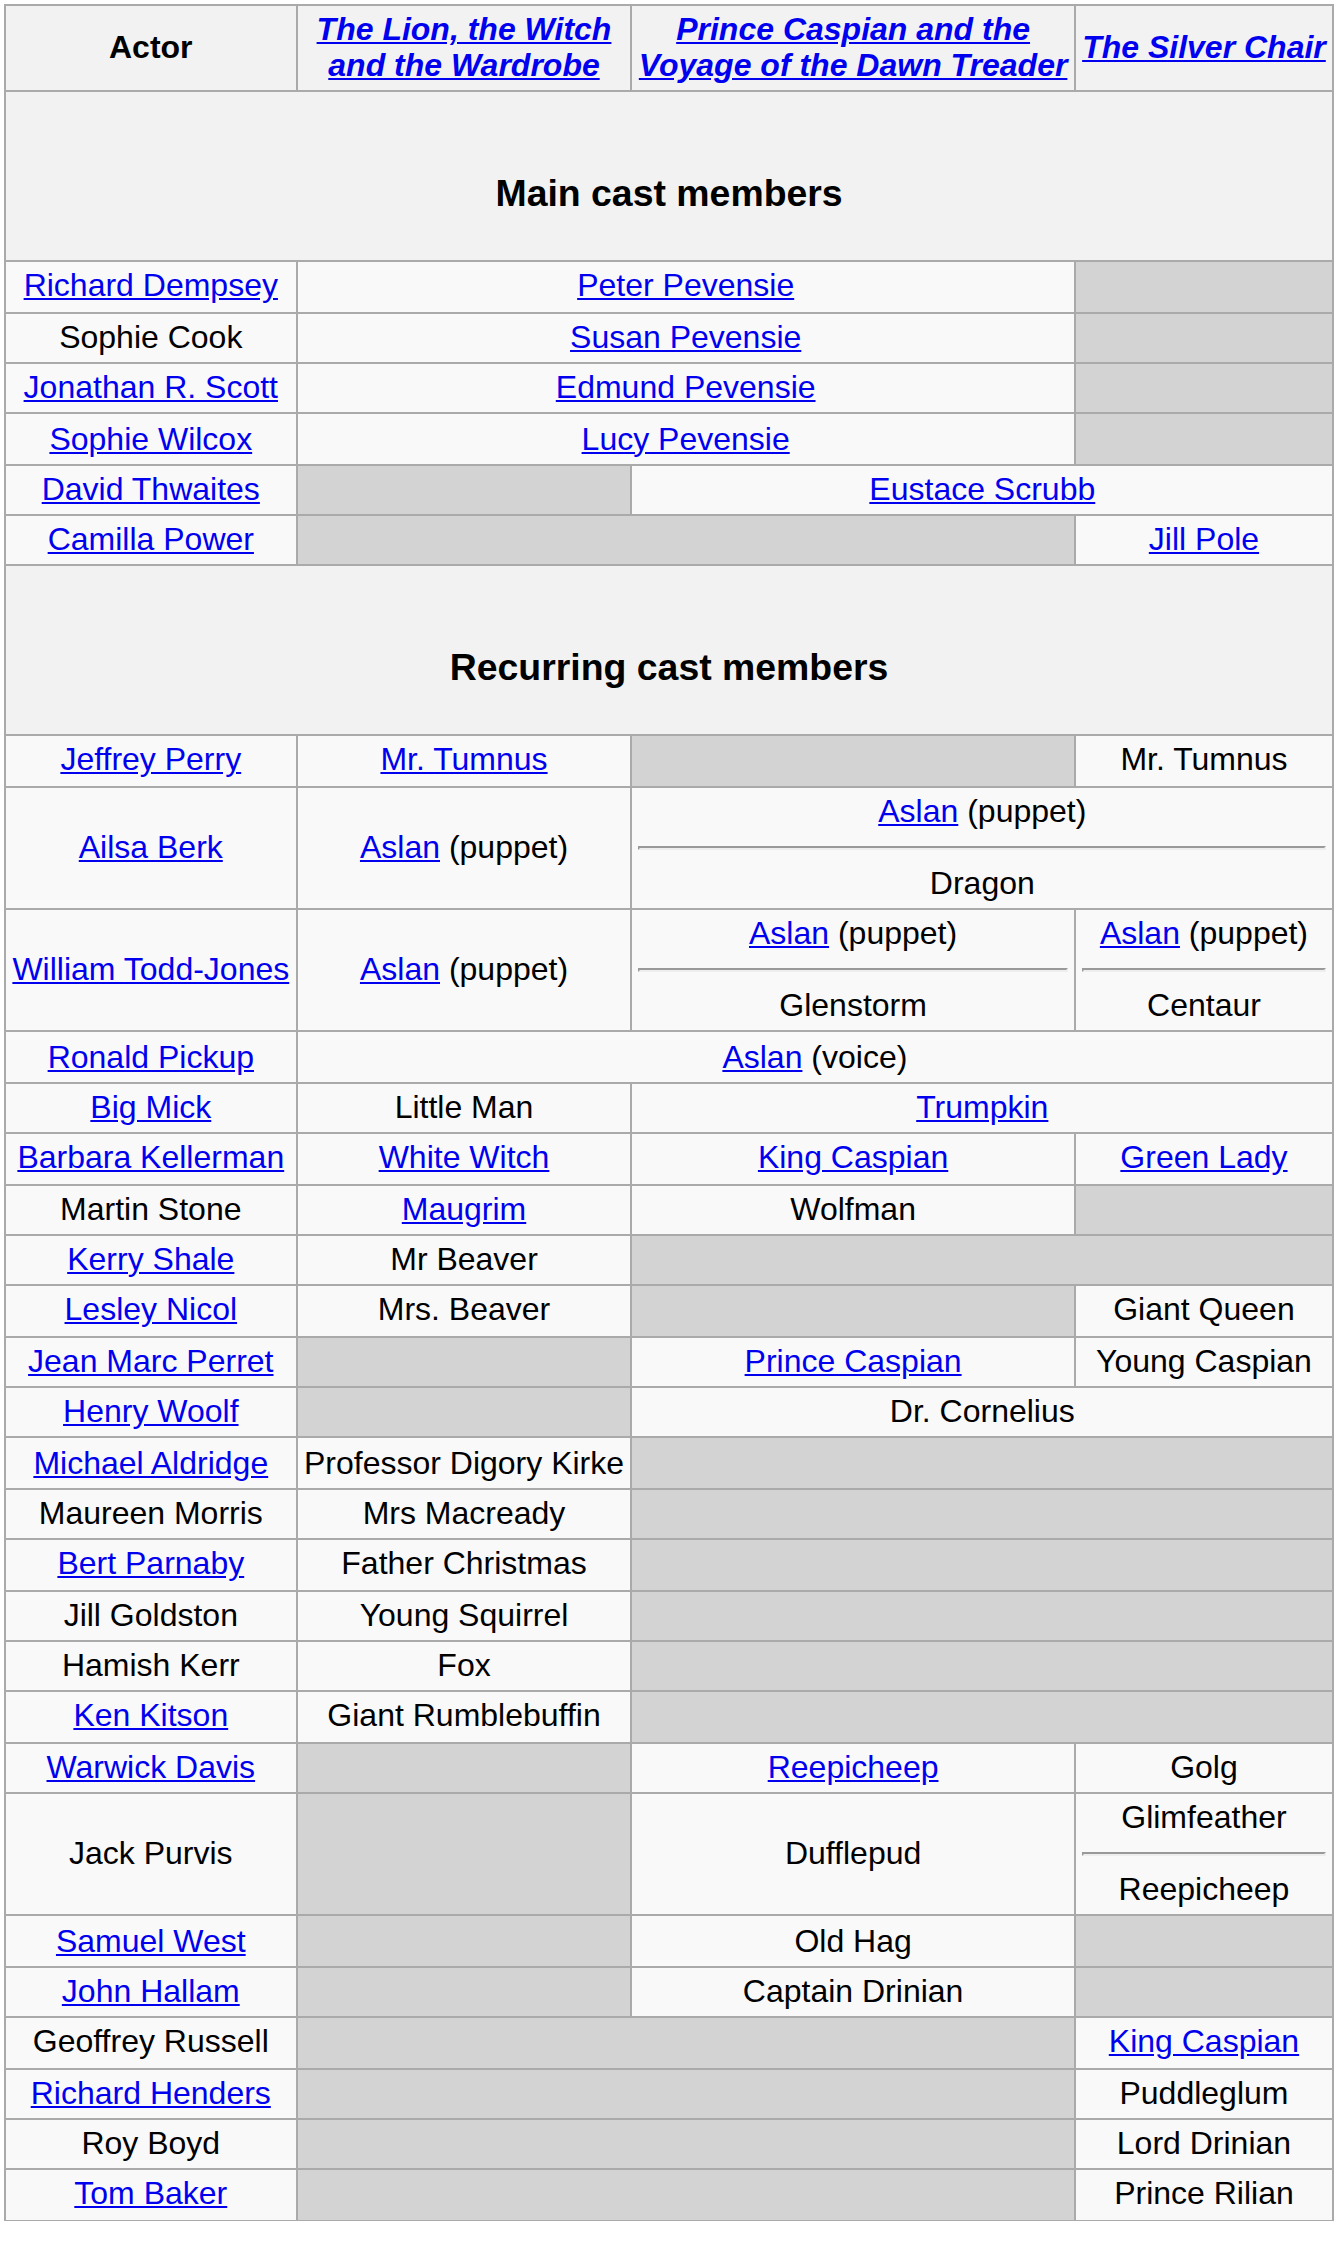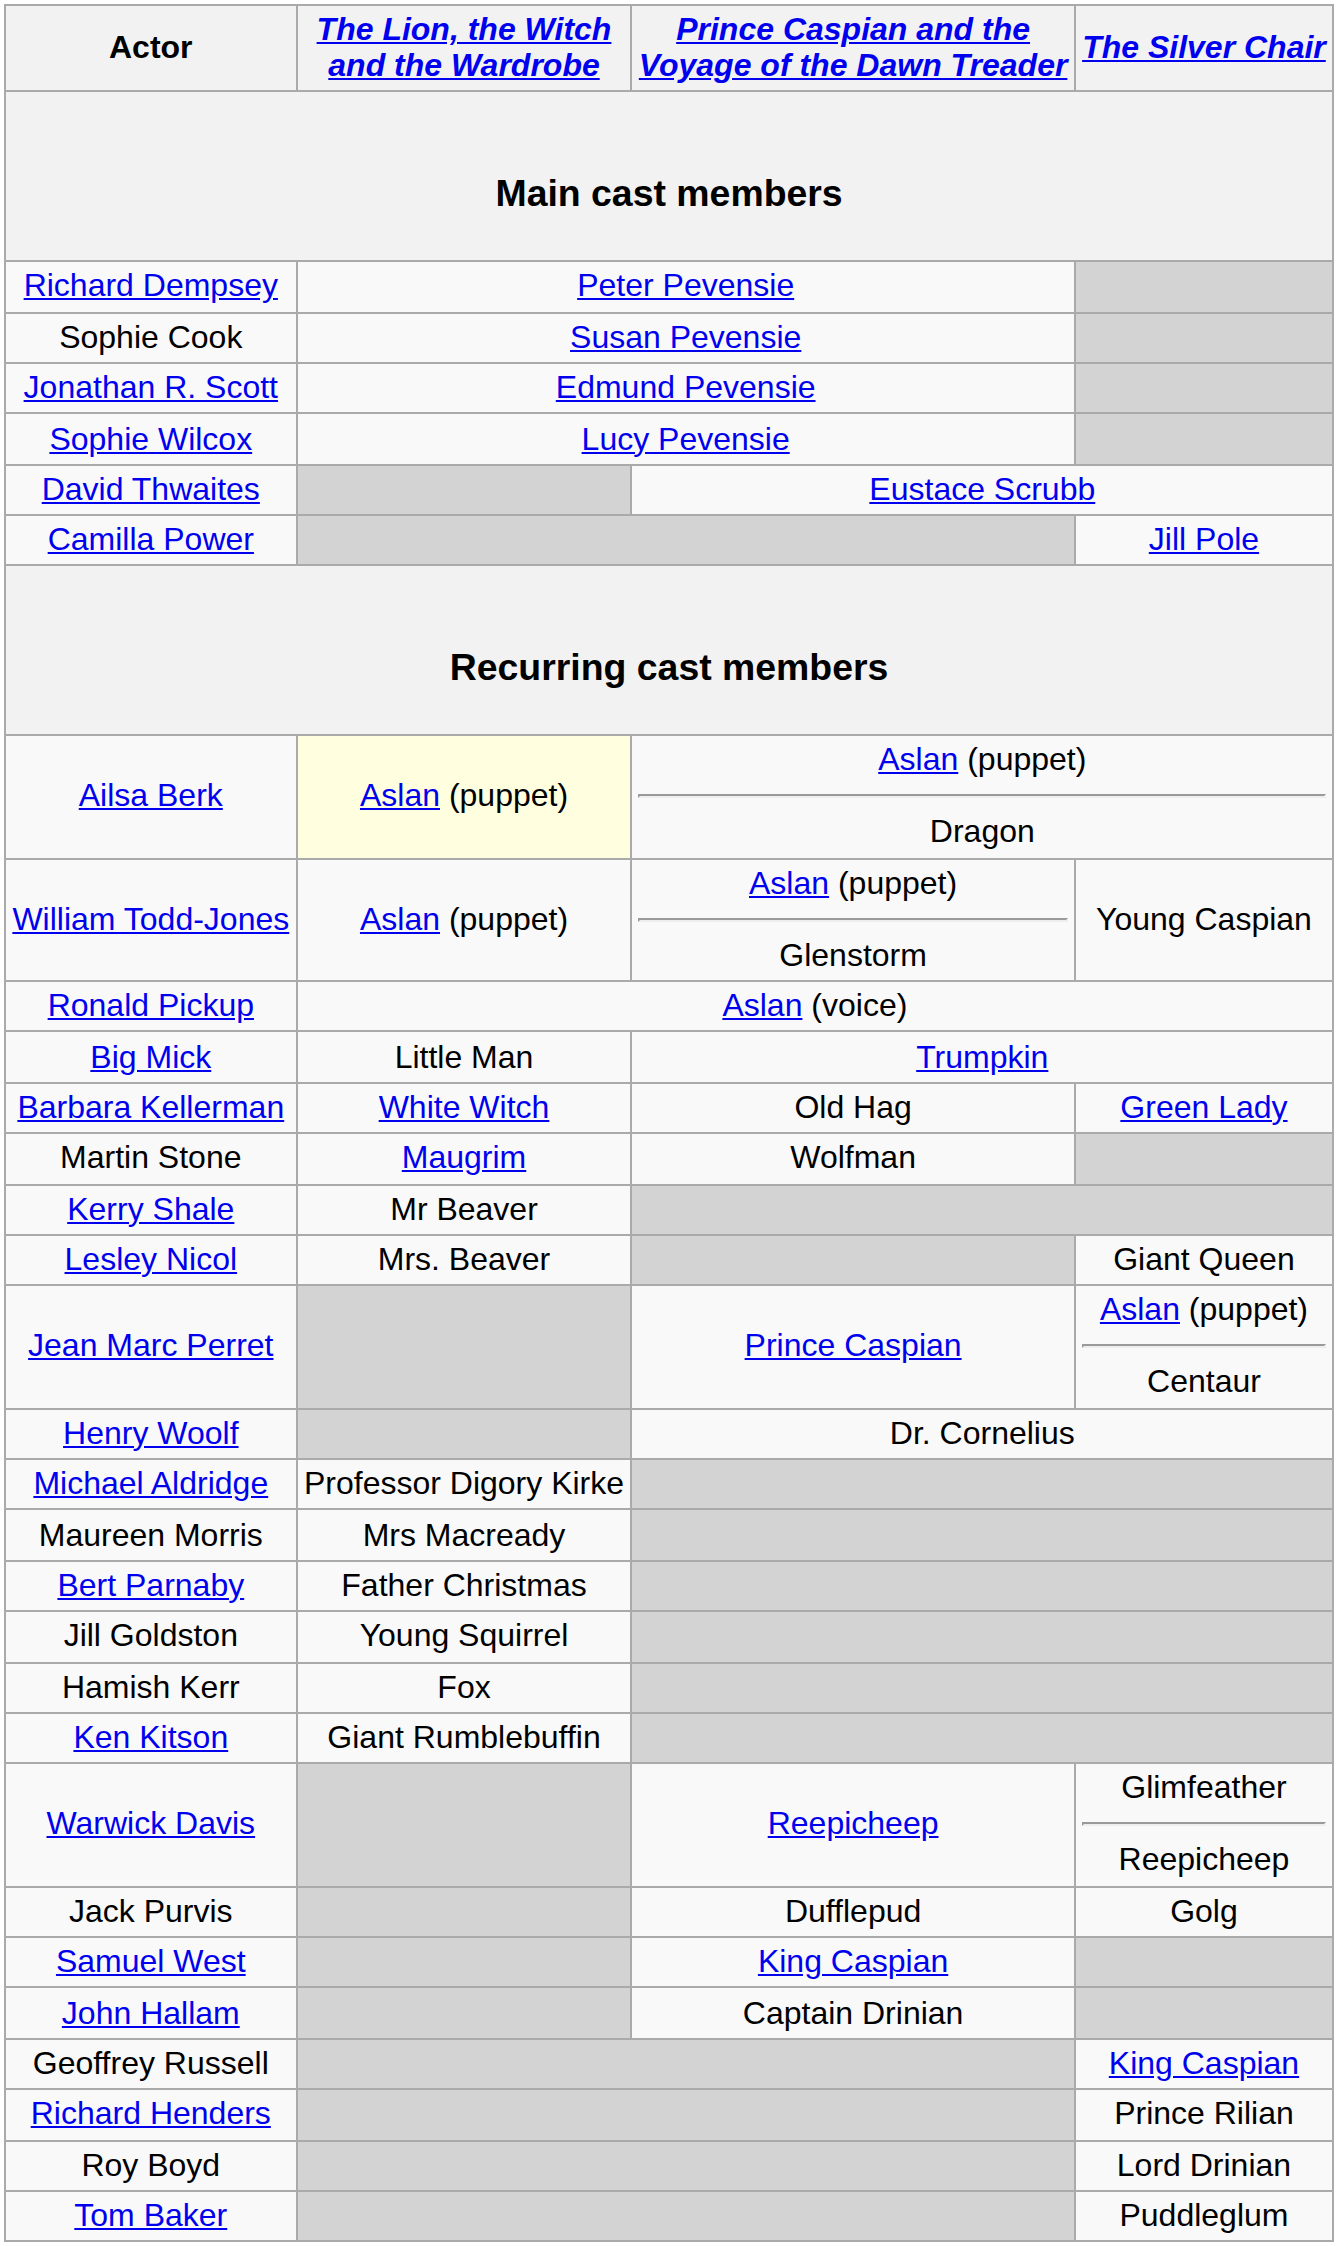- row: (151, 760)
(464, 847) no background -> (464, 796) lightyellow background
(1204, 969) Aslan (puppet) Centaur -> (1204, 919) Young Caspian
(853, 1158) King Caspian -> (853, 1107) Old Hag
(1204, 1361) Young Caspian -> (1204, 1346) Aslan (puppet) Centaur
(1204, 1767) Golg -> (1204, 1824) Glimfeather Reepicheep
(1204, 1853) Glimfeather Reepicheep -> (1204, 1911) Golg
(853, 1940) Old Hag -> (853, 1961) King Caspian
(1204, 2092) Puddleglum -> (1204, 2114) Prince Rilian
(1204, 2194) Prince Rilian -> (1204, 2215) Puddleglum
